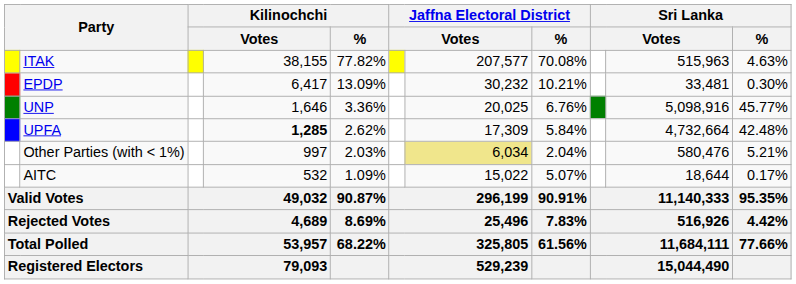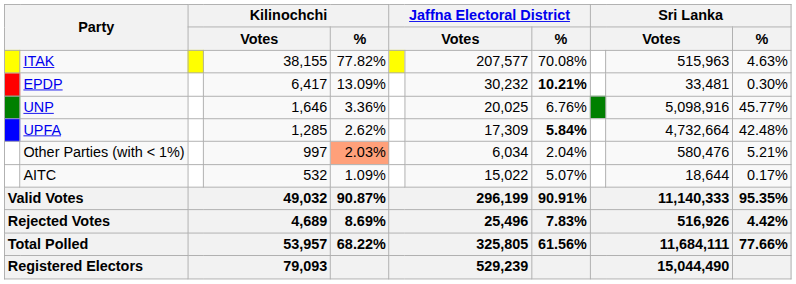(562, 84) normal -> (562, 84) bold
(309, 130) bold -> (309, 130) normal
(566, 130) normal -> (566, 130) bold
(365, 152) no background -> (365, 152) lightsalmon background
(510, 152) khaki background -> (510, 152) no background
